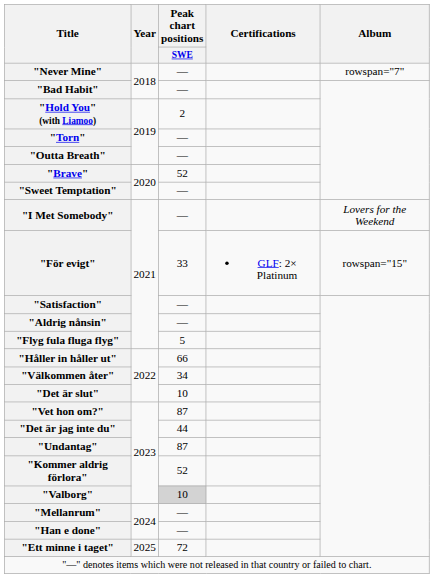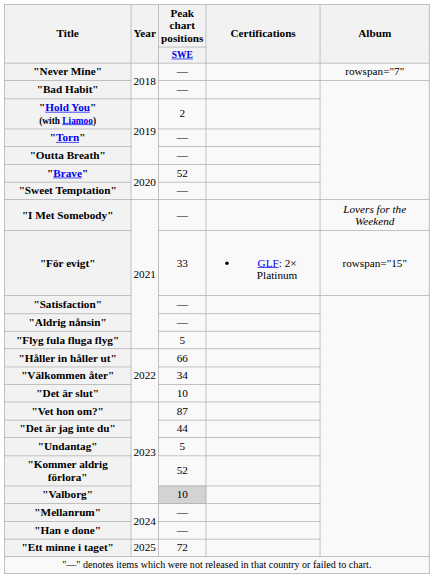(182, 446) 87 -> (182, 446) 5
